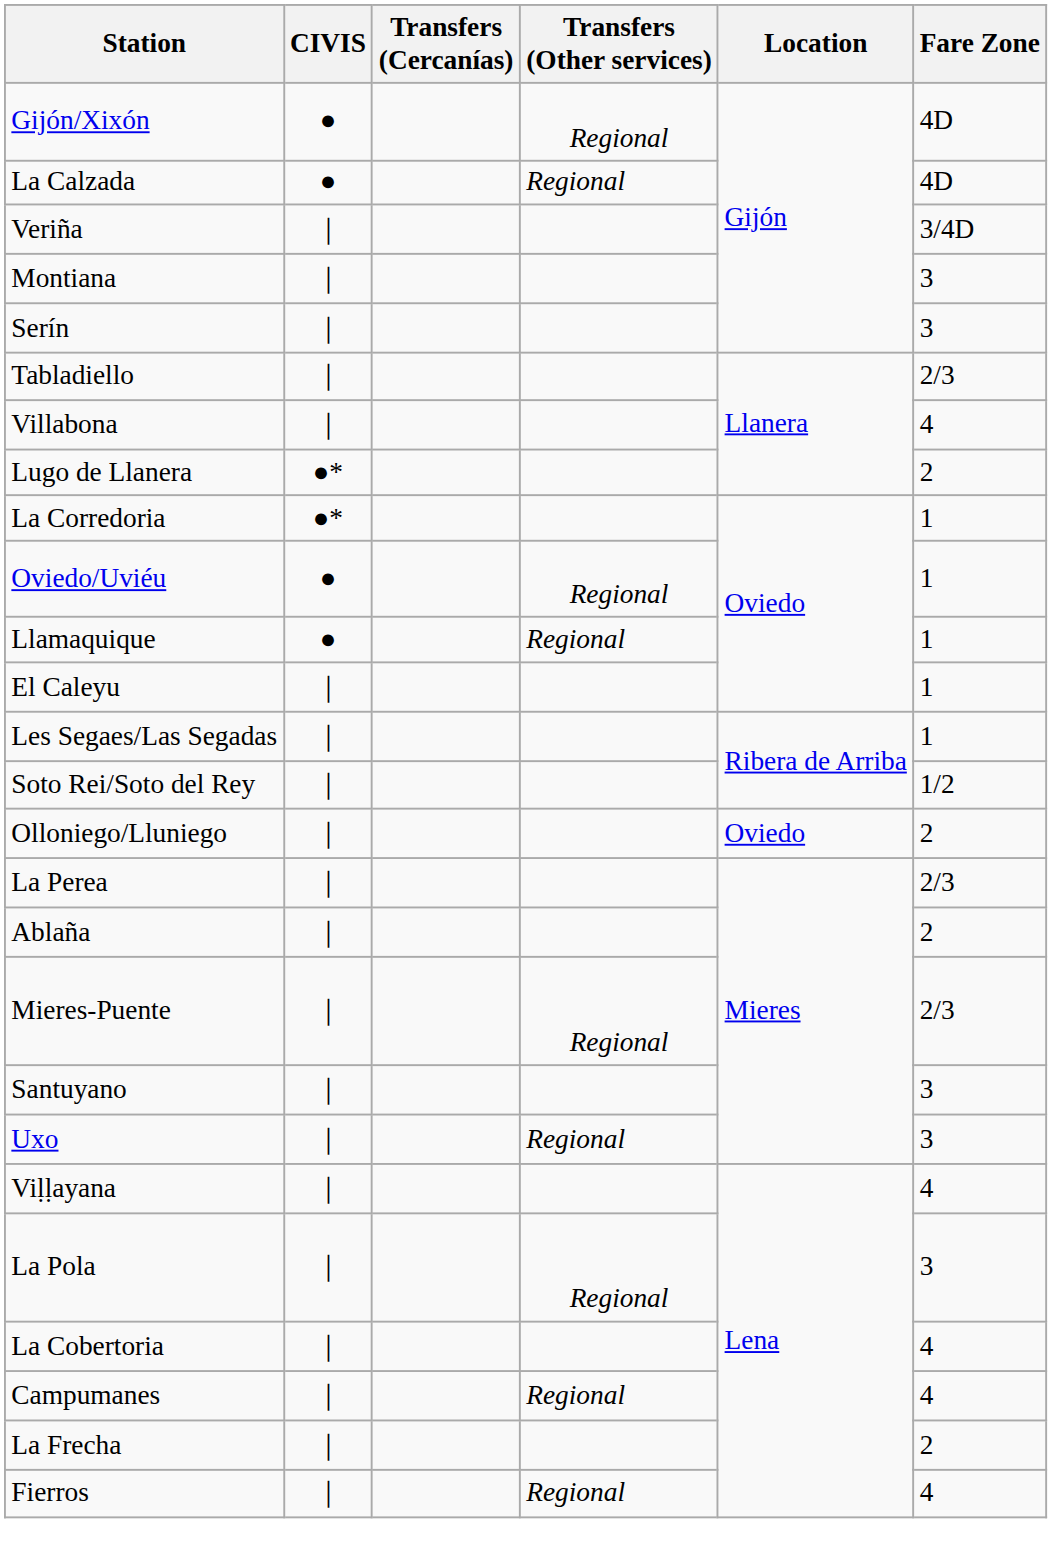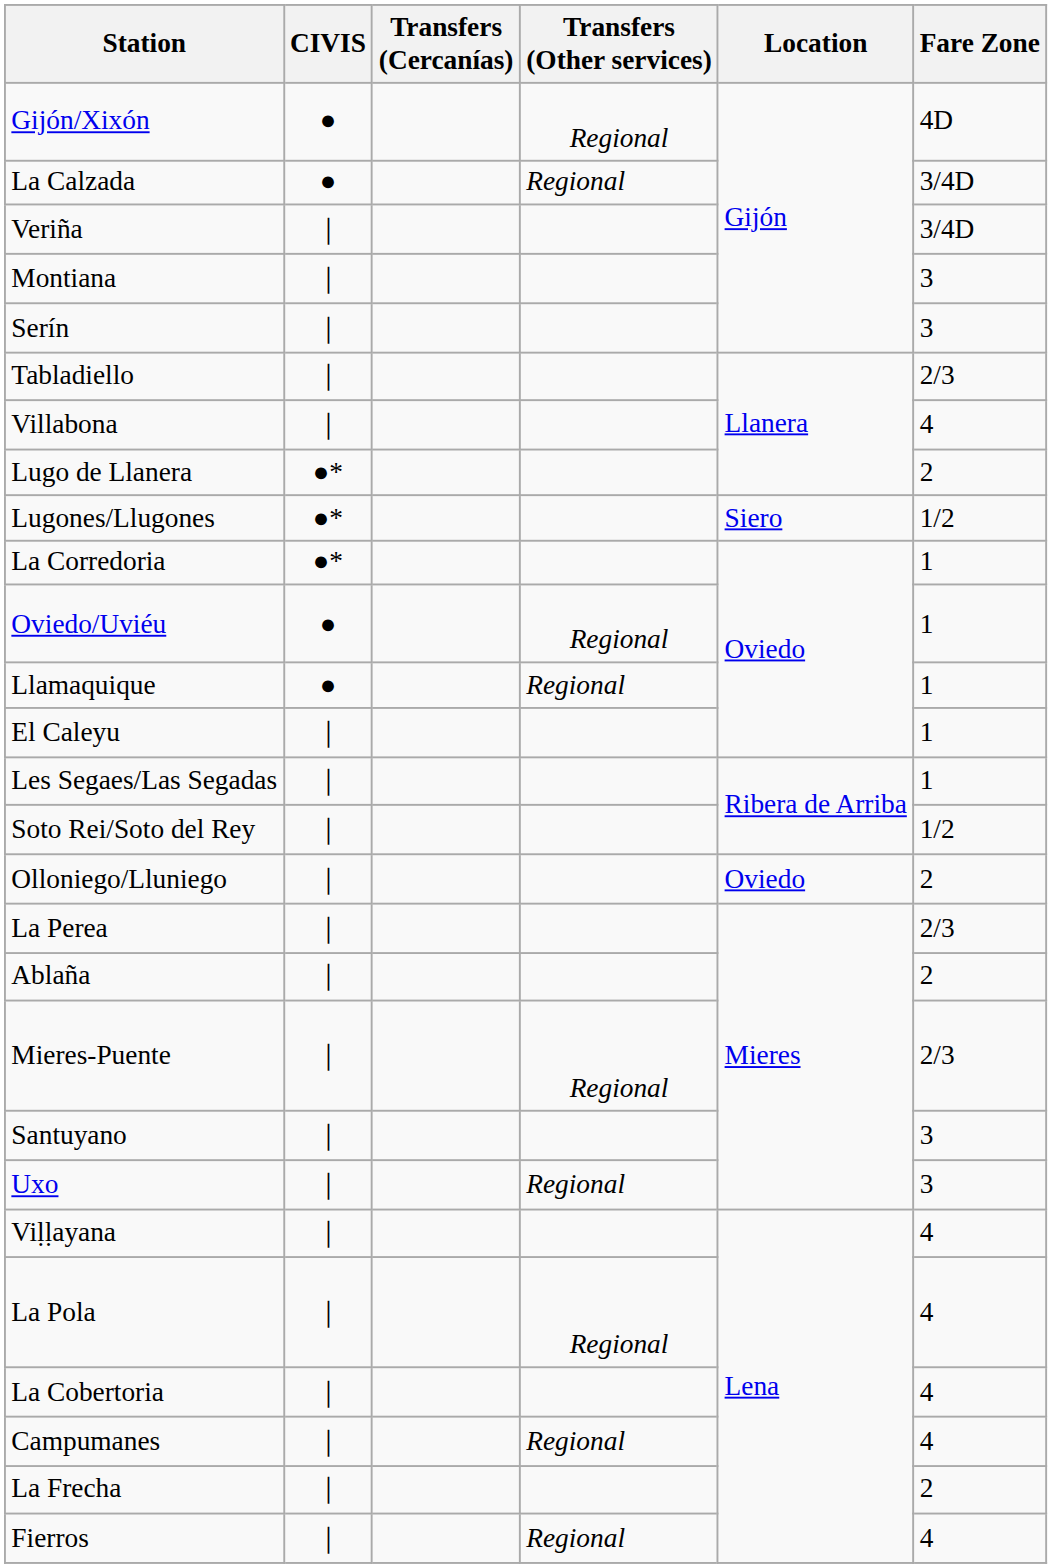(936, 182) 4D -> (947, 182) 3/4D
+ row: (113, 517)
(926, 1267) 3 -> (926, 1312) 4
